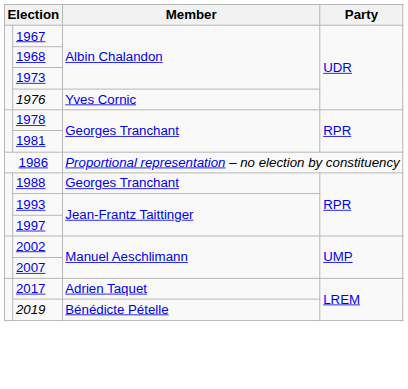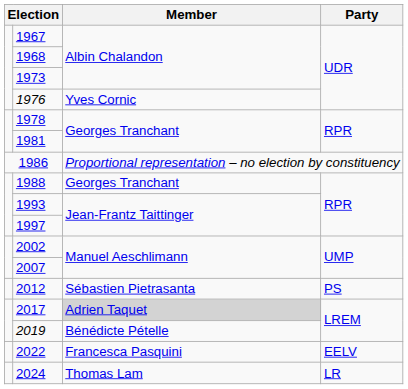+ row: (31, 288)
(106, 288) no background -> (106, 309) lightgrey background
+ row: (31, 352)
+ row: (31, 373)
